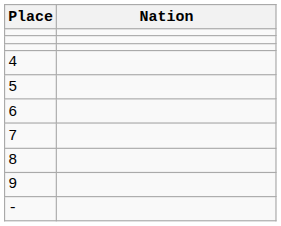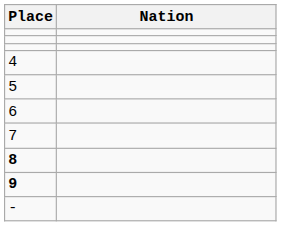(13, 160) normal -> (13, 160) bold
(13, 184) normal -> (13, 184) bold
